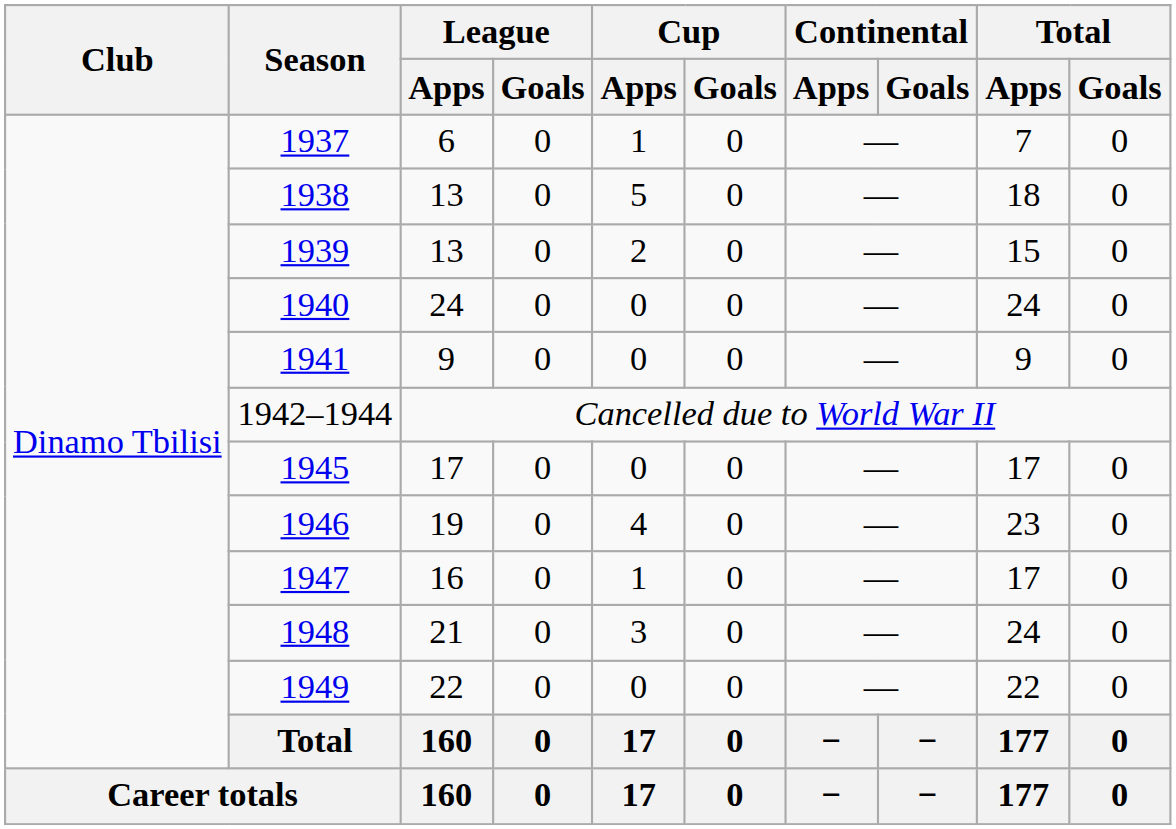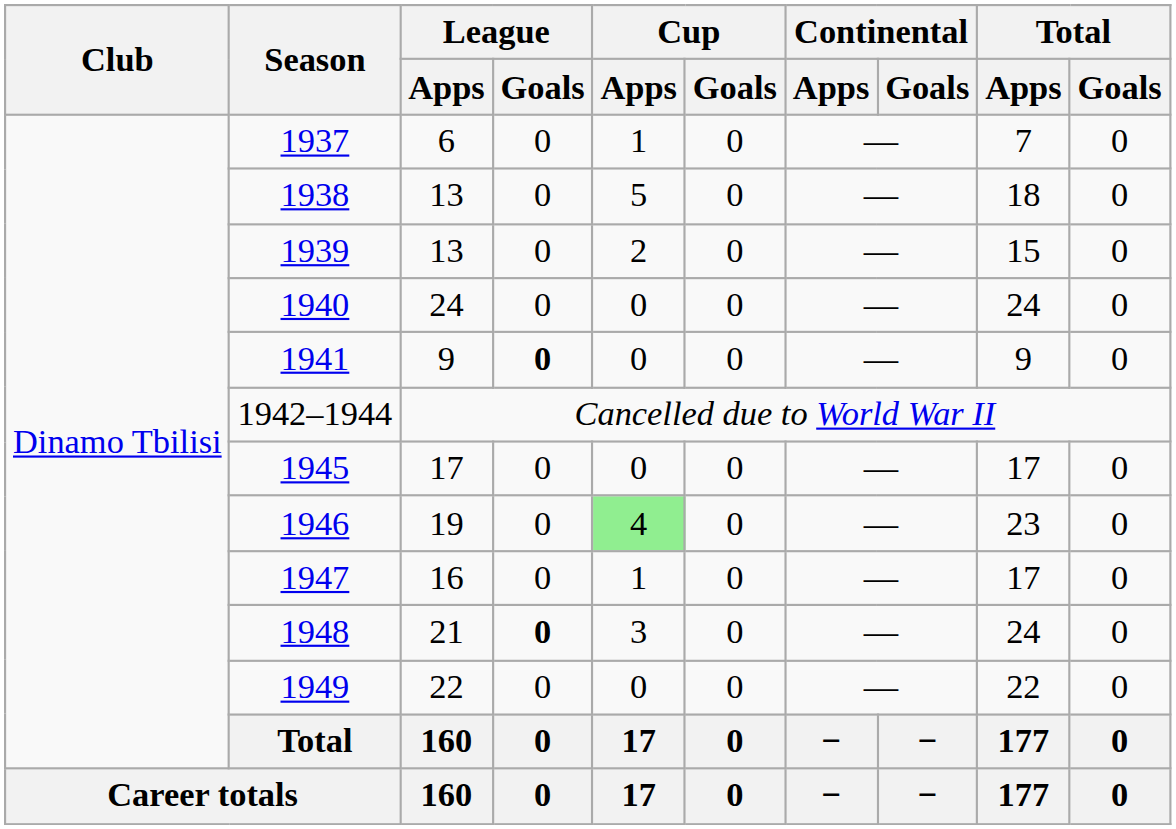(543, 359) normal -> (543, 359) bold
(639, 522) no background -> (639, 522) lightgreen background
(543, 631) normal -> (543, 631) bold
